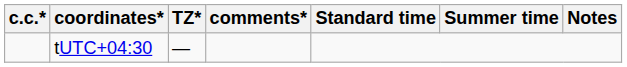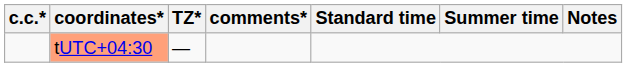(103, 47) no background -> (103, 47) lightsalmon background
